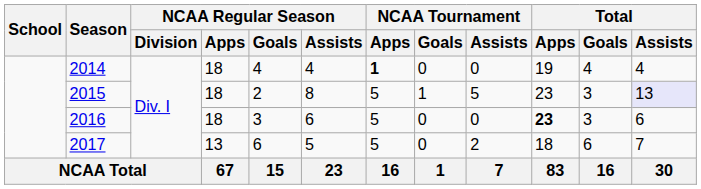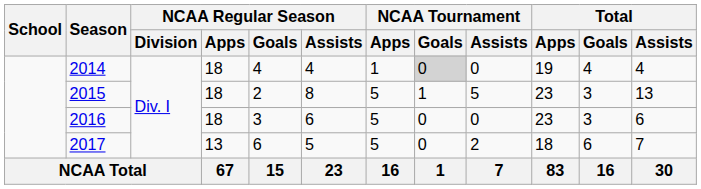(374, 68) bold -> (374, 68) normal
(422, 68) no background -> (422, 68) lightgrey background
(644, 94) lavender background -> (644, 94) no background
(544, 119) bold -> (544, 119) normal
